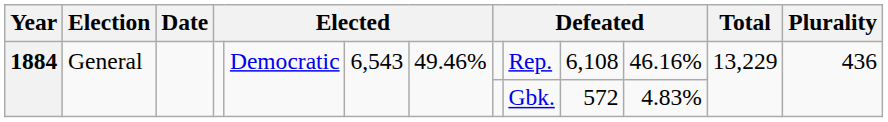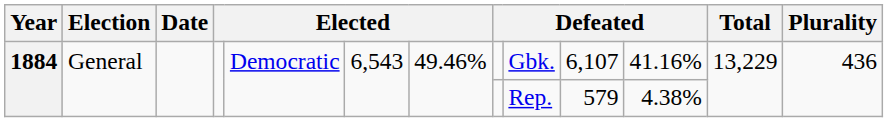(530, 60) Rep. -> (532, 60) Gbk.
(592, 60) 6,108 -> (592, 60) 6,107
(666, 60) 46.16% -> (666, 60) 41.16%
(532, 97) Gbk. -> (530, 97) Rep.
(601, 97) 572 -> (601, 97) 579
(672, 97) 4.83% -> (672, 97) 4.38%
